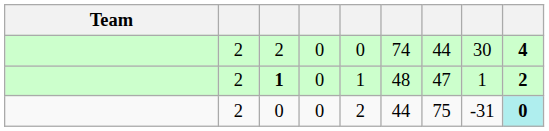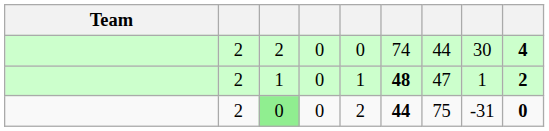(279, 80) bold -> (279, 80) normal
(401, 80) normal -> (401, 80) bold
(279, 111) no background -> (279, 111) lightgreen background
(401, 111) normal -> (401, 111) bold
(523, 111) paleturquoise background -> (523, 111) no background
